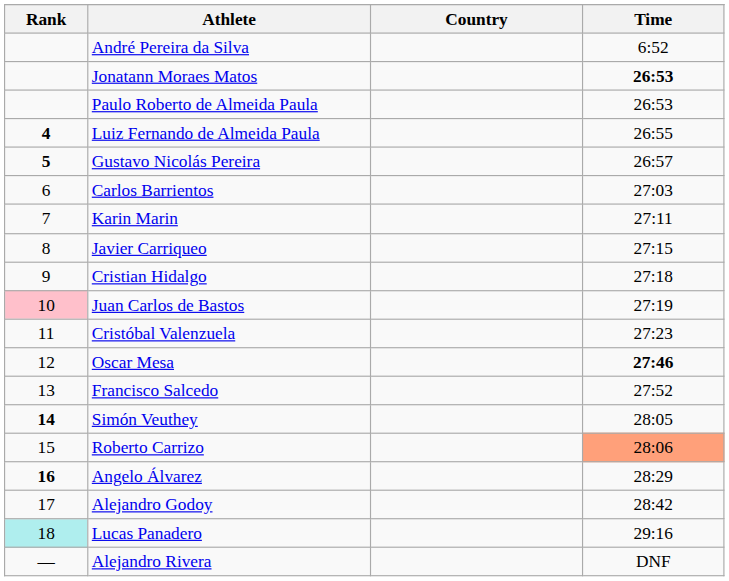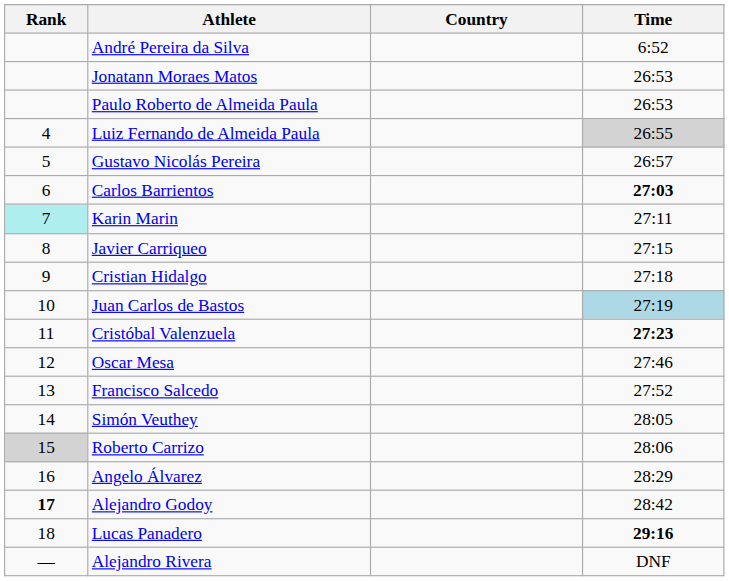(653, 76) bold -> (653, 76) normal
(46, 133) bold -> (46, 133) normal
(653, 133) no background -> (653, 133) lightgrey background
(46, 161) bold -> (46, 161) normal
(653, 190) normal -> (653, 190) bold
(46, 218) no background -> (46, 218) paleturquoise background
(46, 304) pink background -> (46, 304) no background
(653, 304) no background -> (653, 304) lightblue background
(653, 333) normal -> (653, 333) bold
(653, 361) bold -> (653, 361) normal
(46, 418) bold -> (46, 418) normal
(46, 447) no background -> (46, 447) lightgrey background
(653, 447) lightsalmon background -> (653, 447) no background
(46, 476) bold -> (46, 476) normal
(46, 504) normal -> (46, 504) bold
(46, 533) paleturquoise background -> (46, 533) no background
(653, 533) normal -> (653, 533) bold
